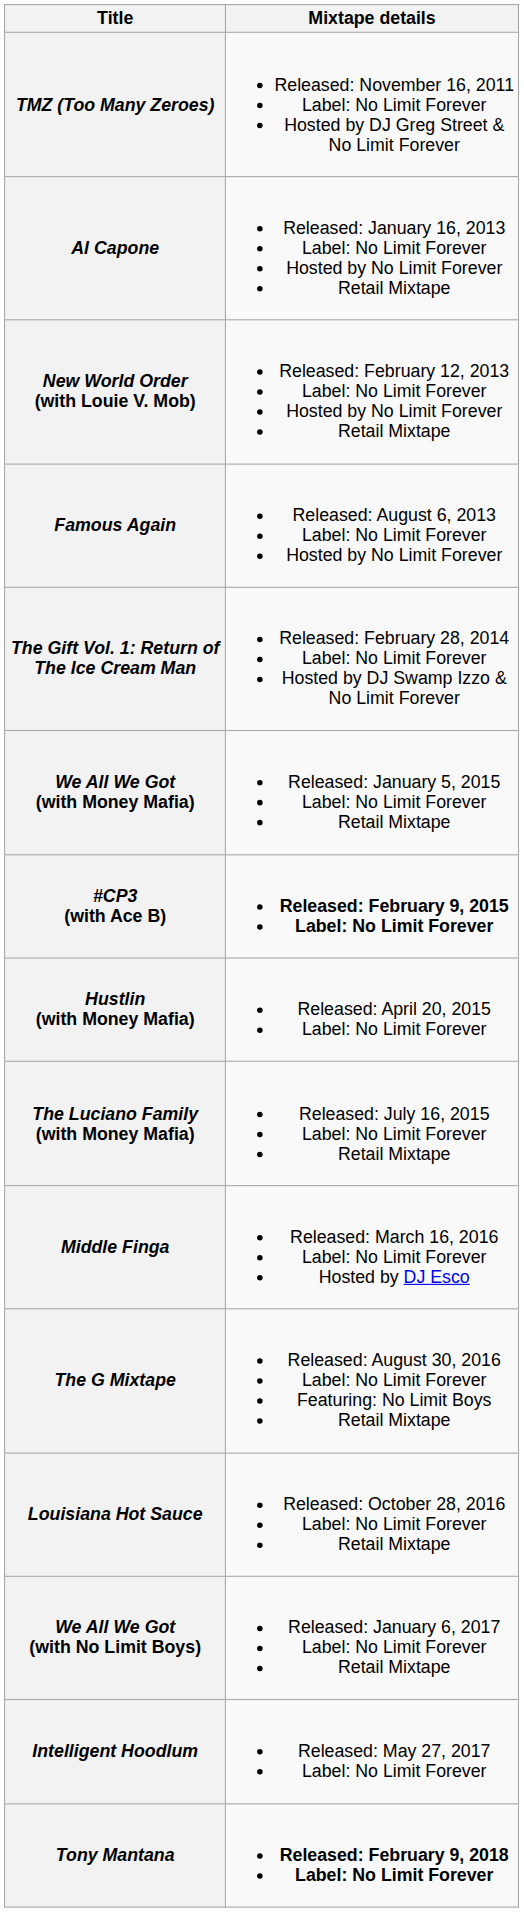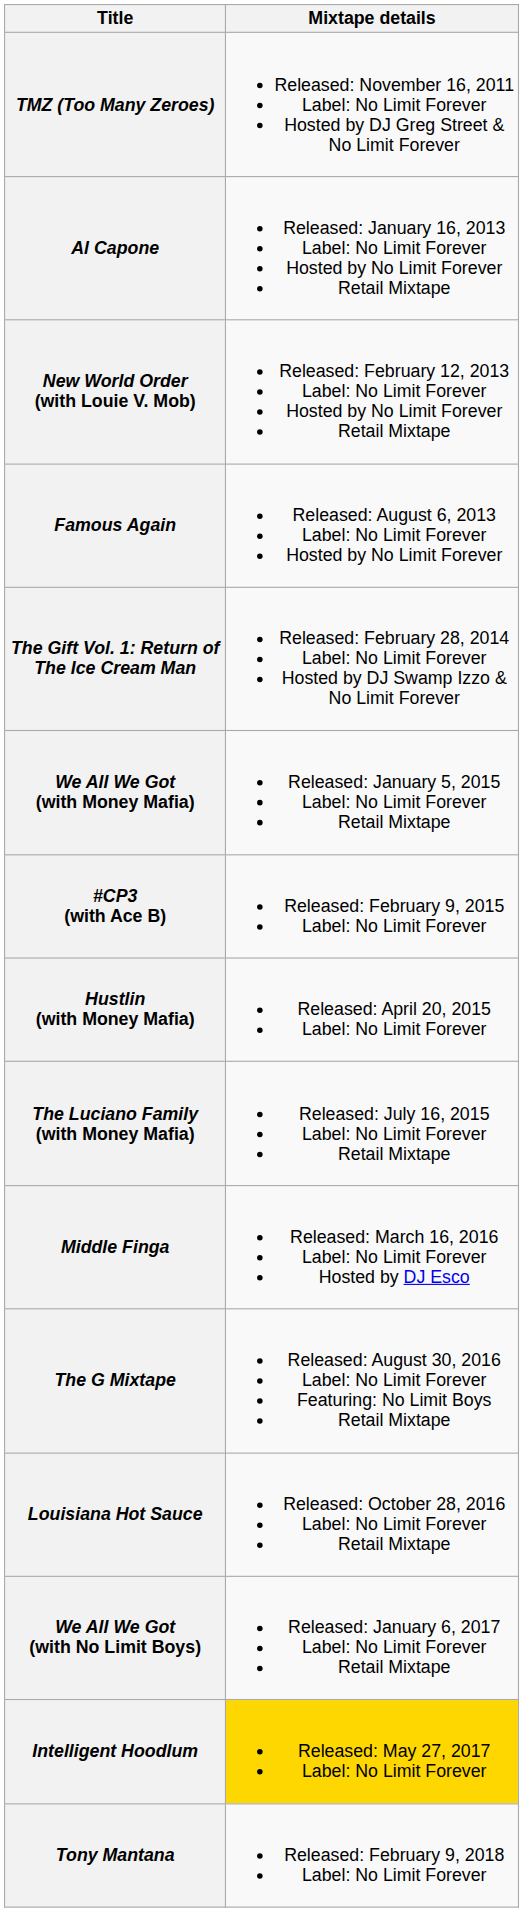(372, 916) bold -> (372, 916) normal
(372, 1762) no background -> (372, 1762) gold background
(372, 1865) bold -> (372, 1865) normal
